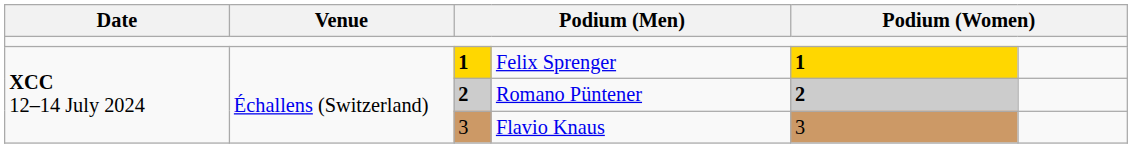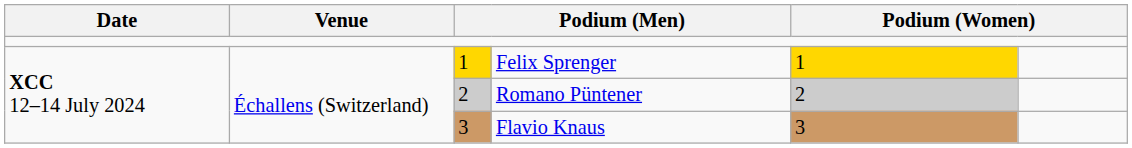(463, 62) bold -> (463, 62) normal
(800, 62) bold -> (800, 62) normal
(463, 94) bold -> (463, 94) normal
(800, 94) bold -> (800, 94) normal
